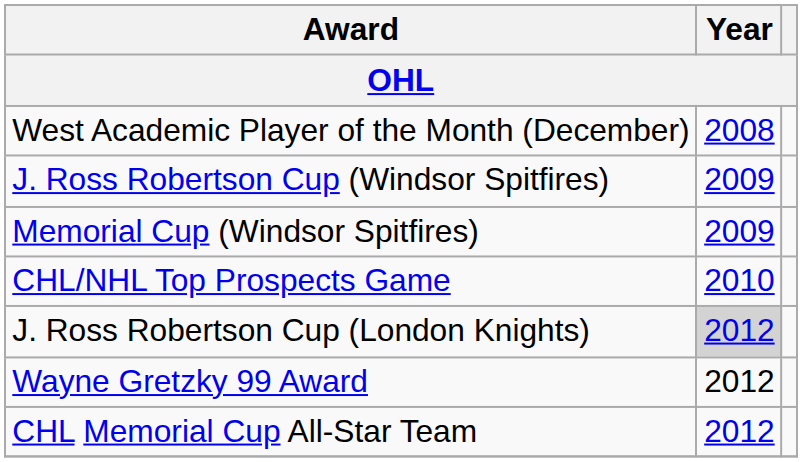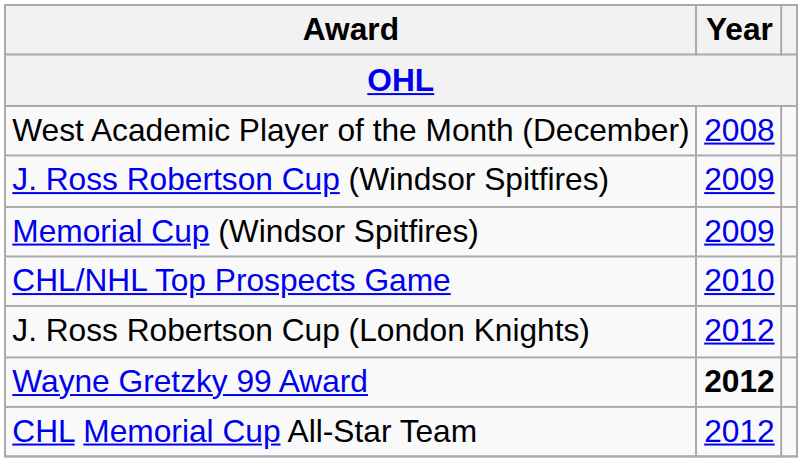(739, 331) lightgrey background -> (739, 331) no background
(739, 381) normal -> (739, 381) bold
